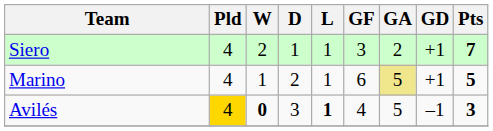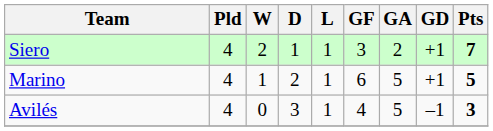(398, 79) khaki background -> (398, 79) no background
(228, 110) gold background -> (228, 110) no background
(262, 110) bold -> (262, 110) normal
(327, 110) bold -> (327, 110) normal
